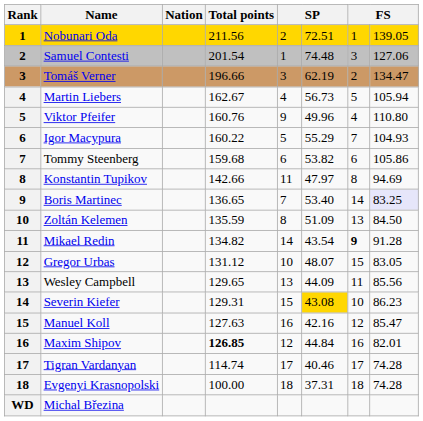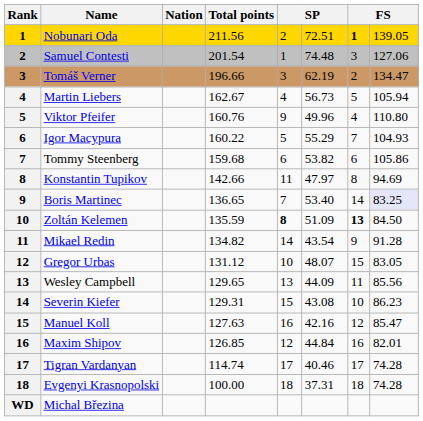(354, 35) normal -> (354, 35) bold
(283, 220) normal -> (283, 220) bold
(357, 220) normal -> (357, 220) bold
(354, 240) bold -> (354, 240) normal
(319, 302) gold background -> (319, 302) no background
(226, 343) bold -> (226, 343) normal
